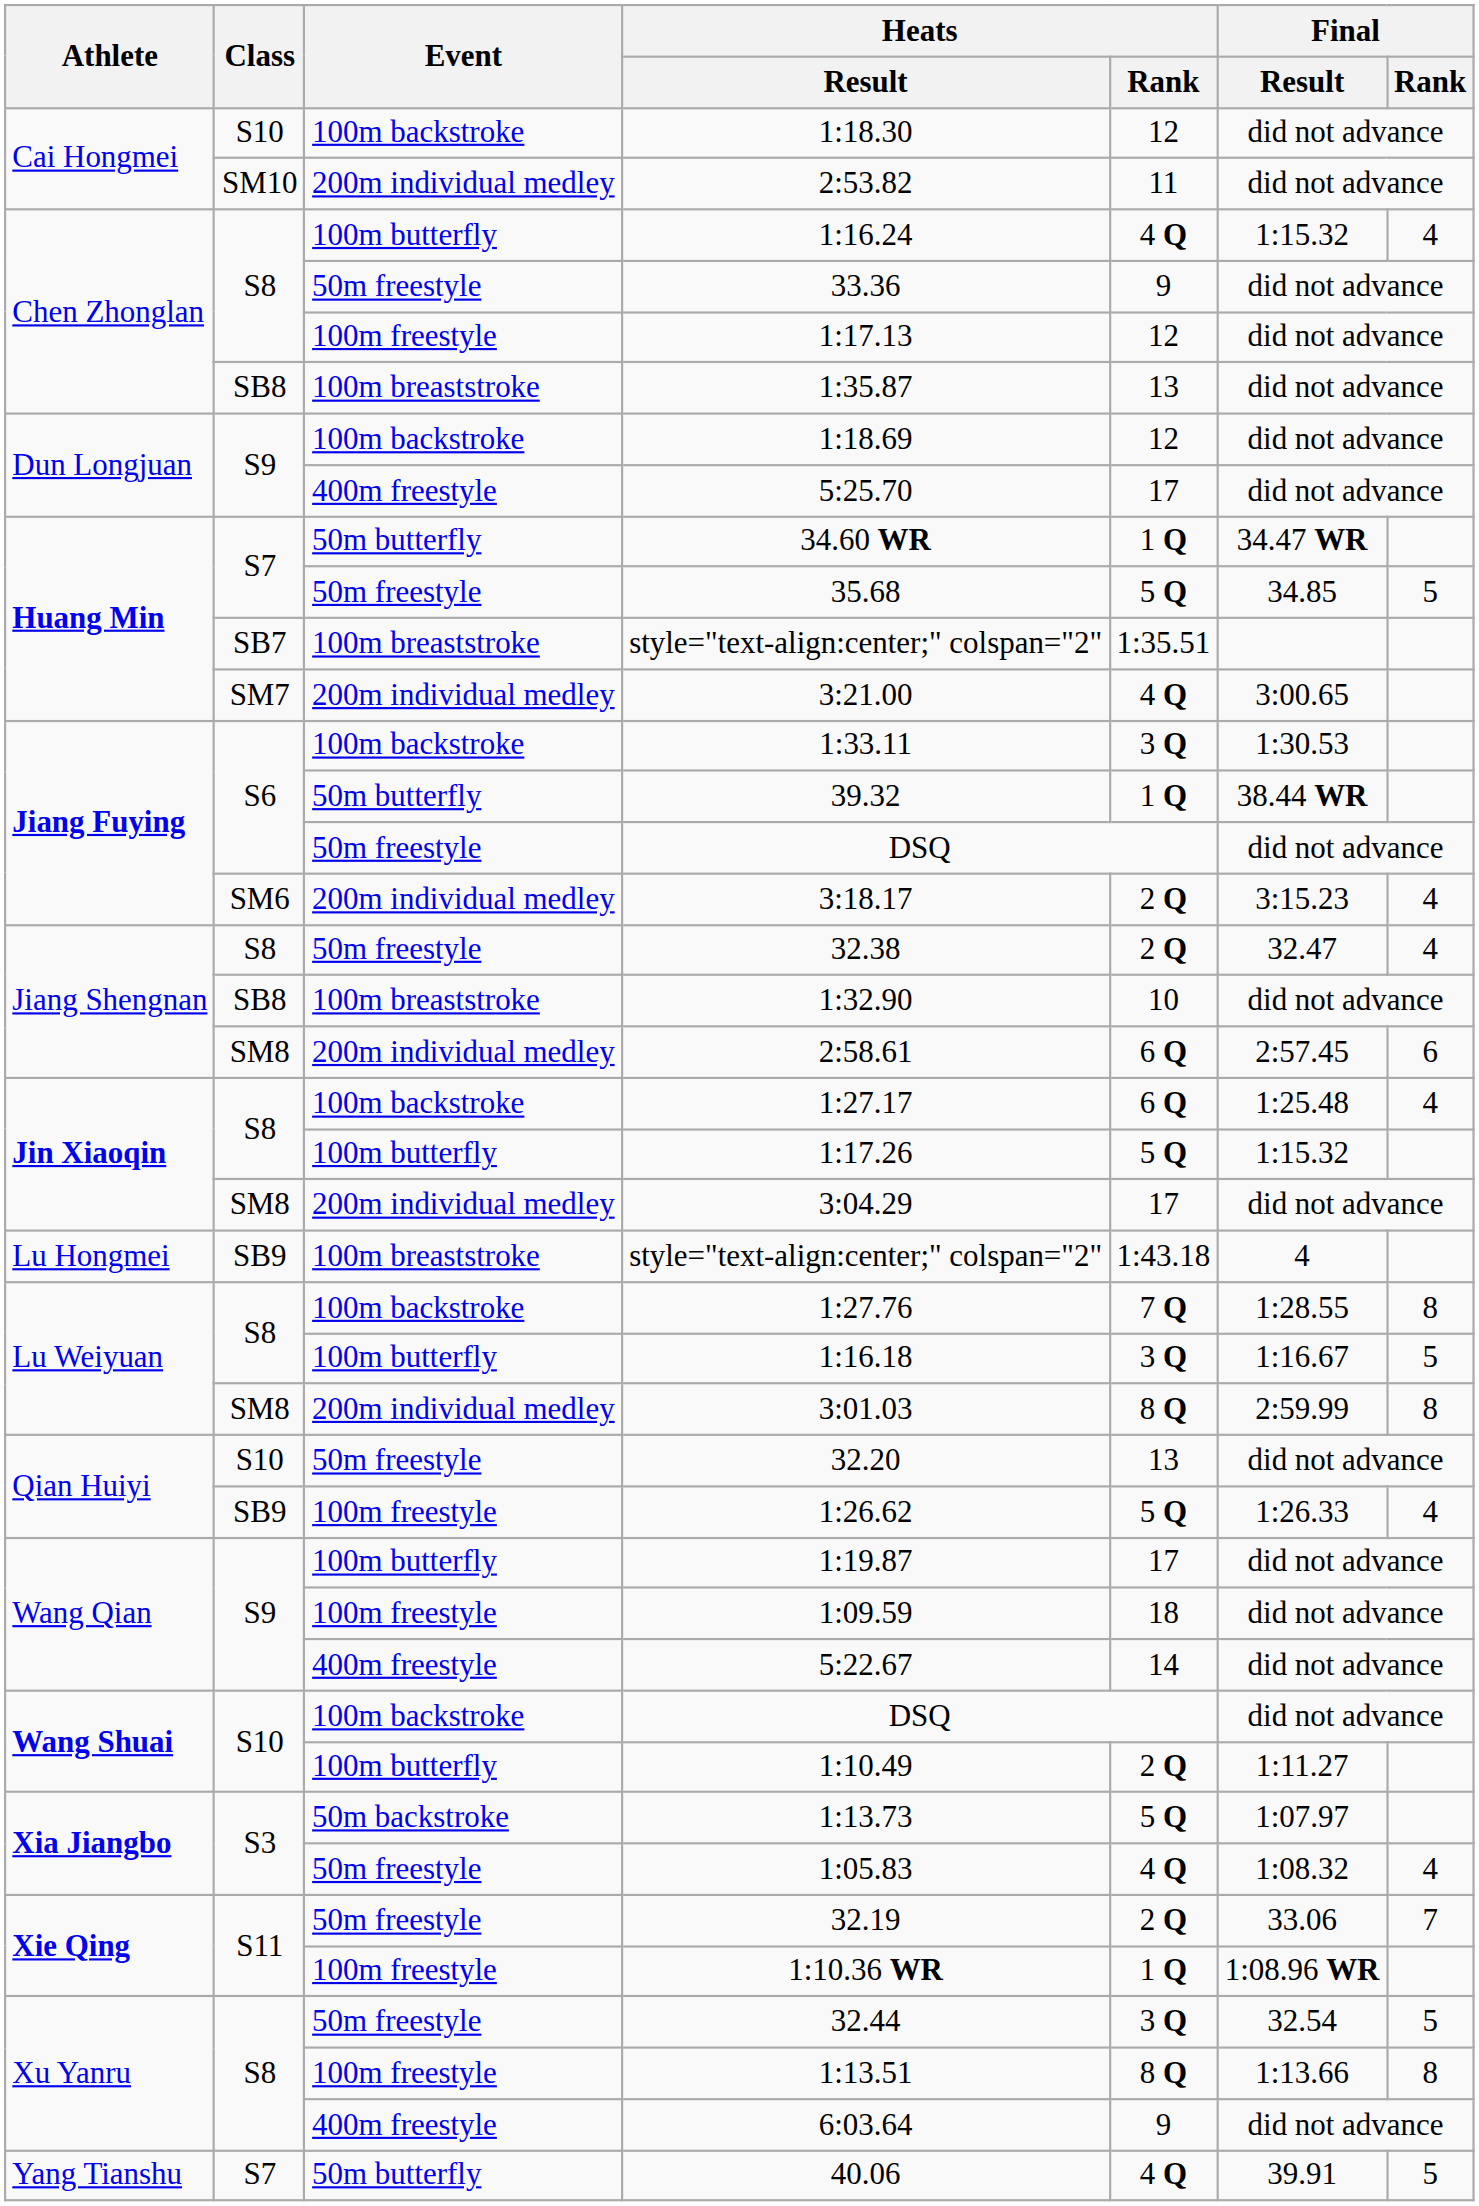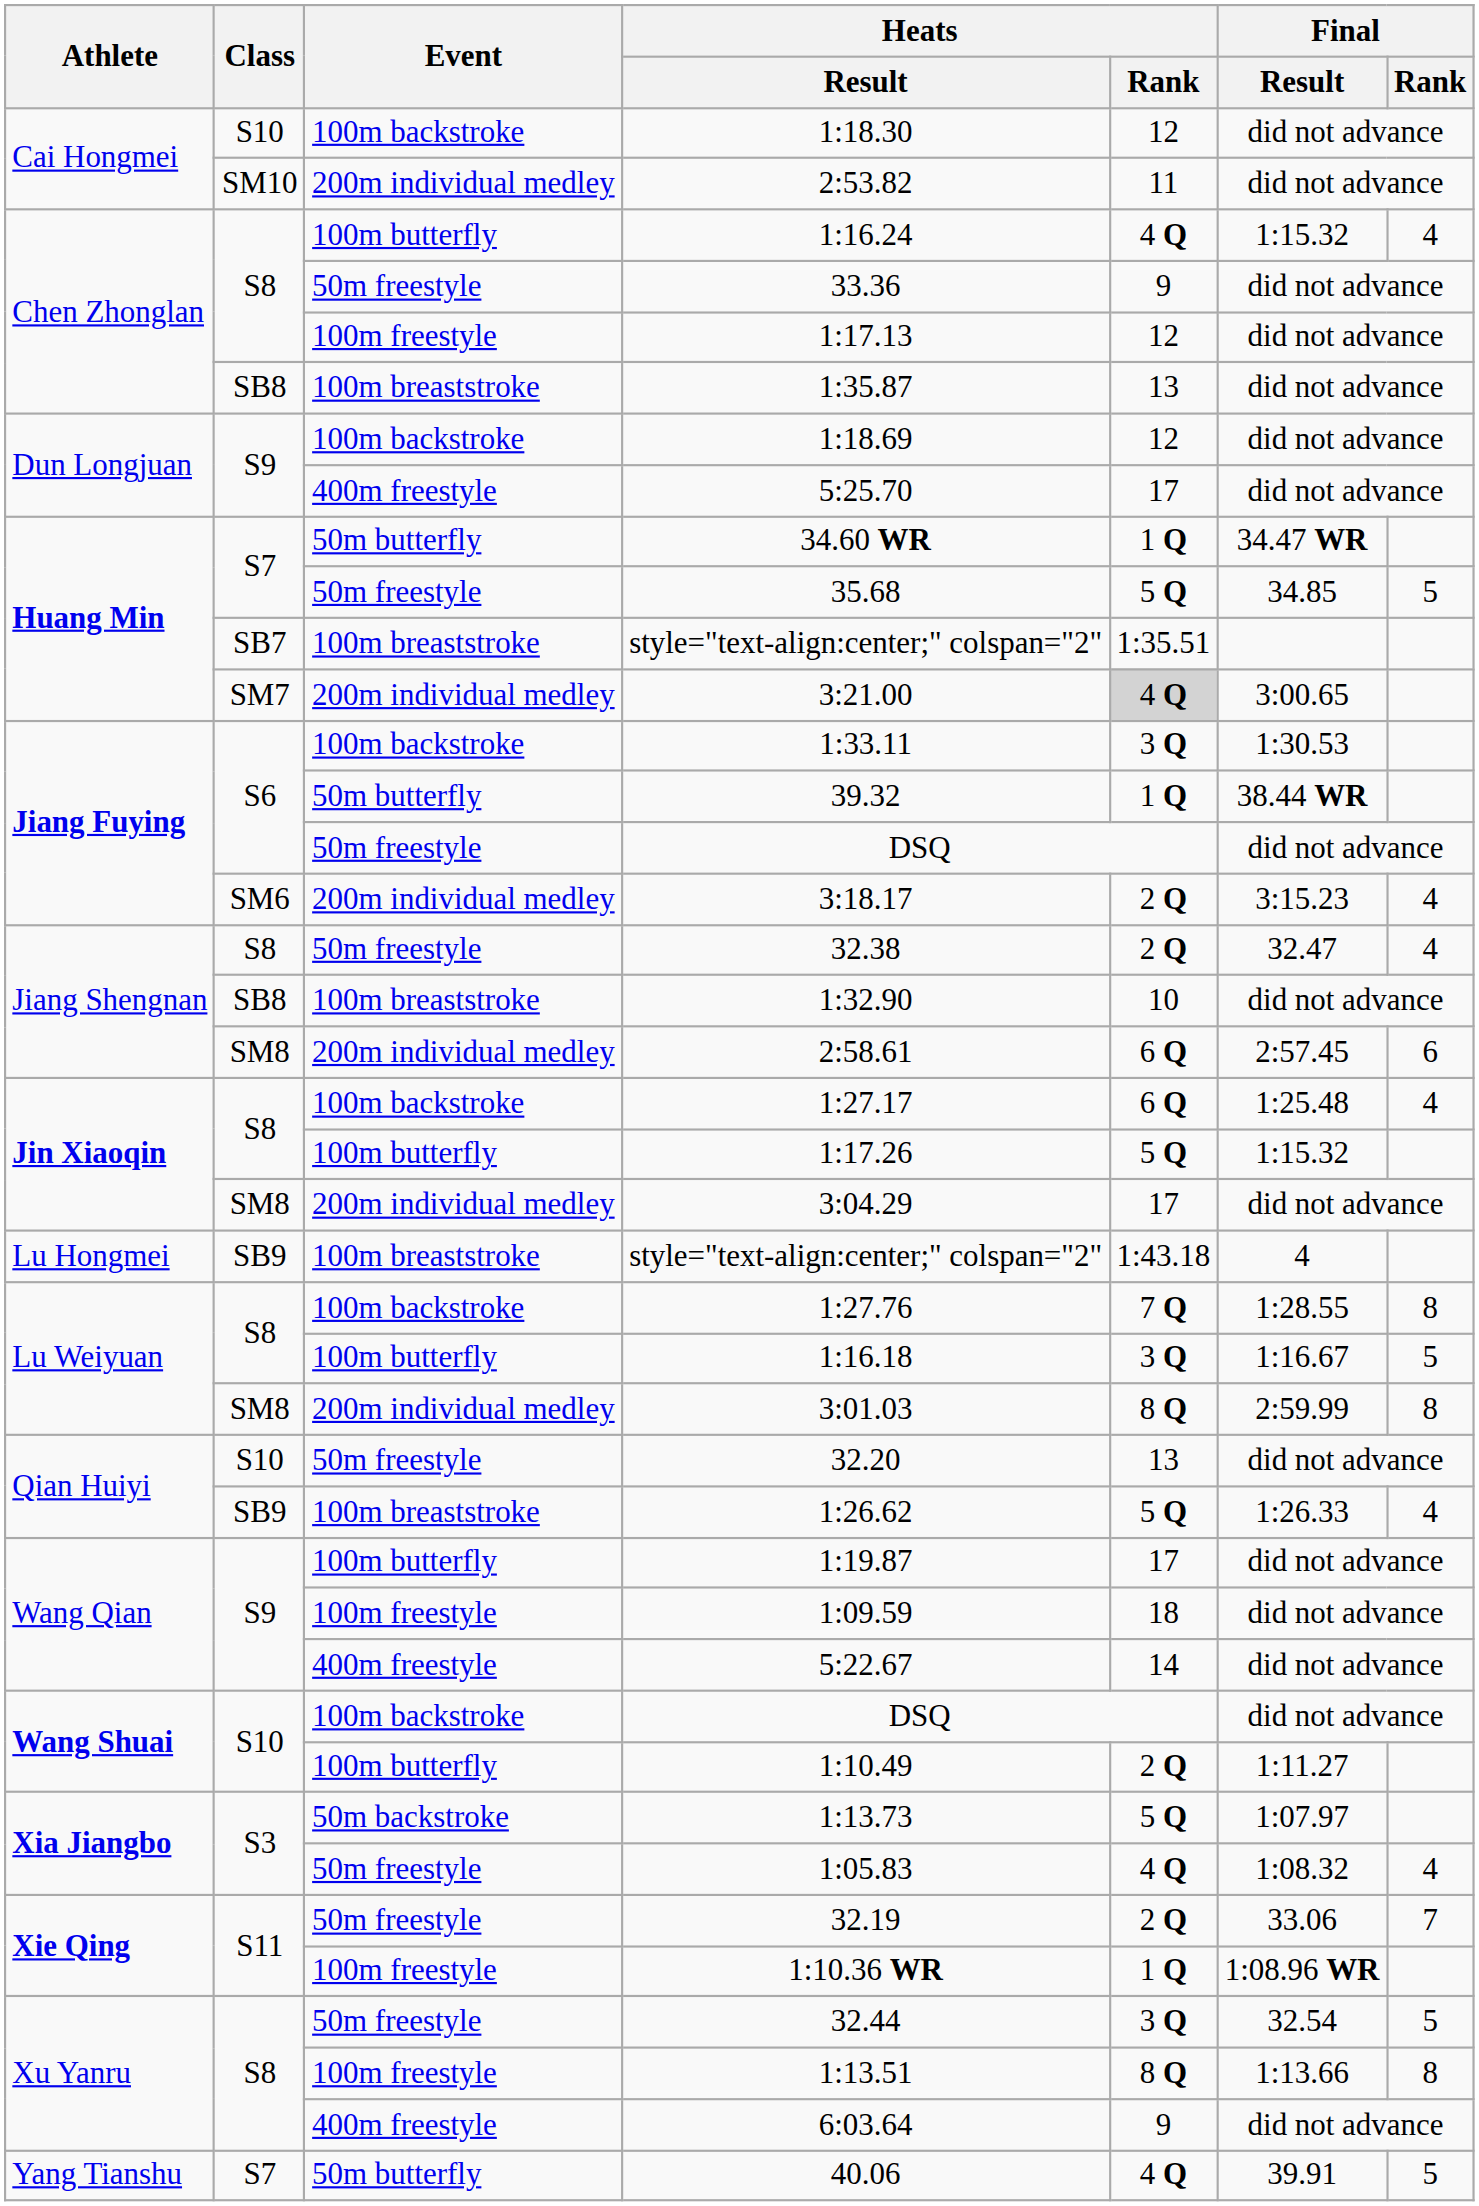(1163, 694) no background -> (1163, 694) lightgrey background
(404, 1511) 100m freestyle -> (426, 1511) 100m breaststroke
